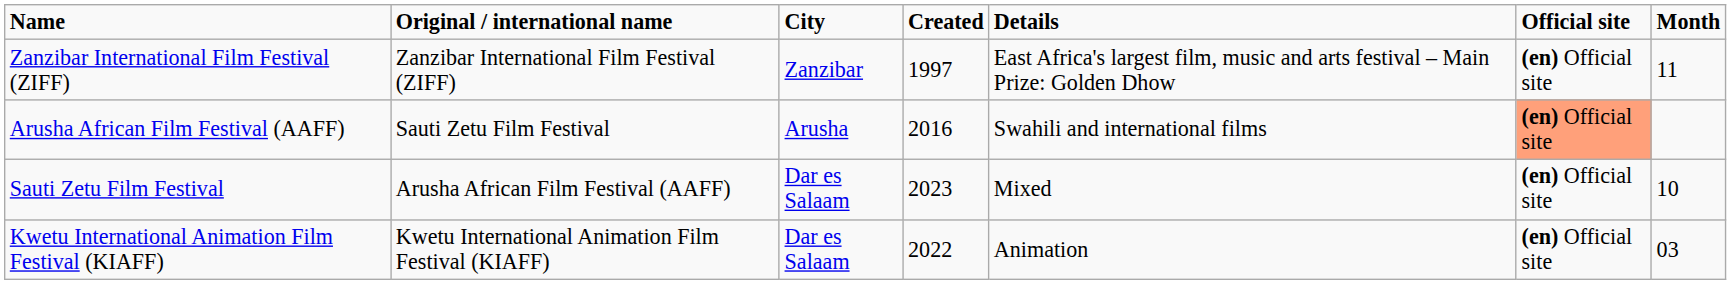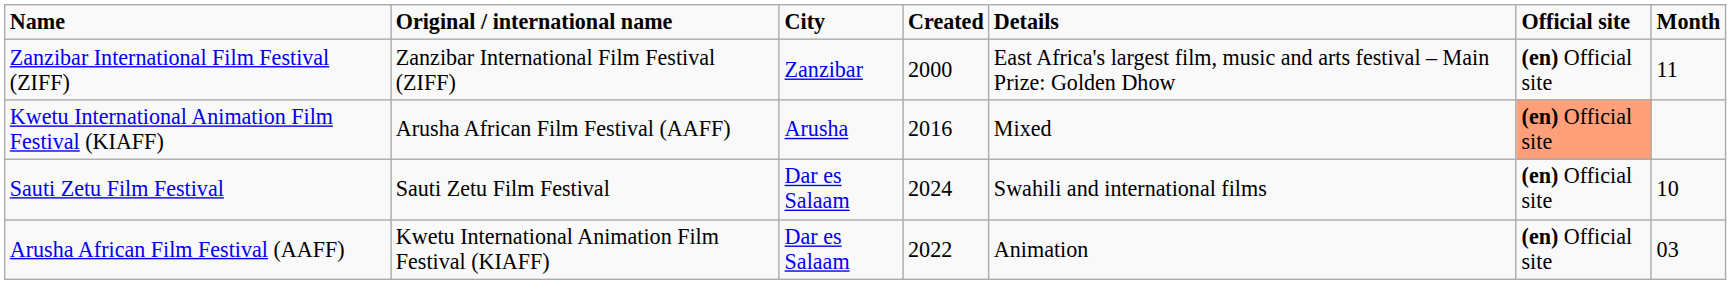(930, 69) 1997 -> (930, 69) 2000
(177, 129) Arusha African Film Festival (AAFF) -> (171, 129) Kwetu International Animation Film Festival (KIAFF)
(503, 129) Sauti Zetu Film Festival -> (563, 129) Arusha African Film Festival (AAFF)
(1130, 129) Swahili and international films -> (1023, 129) Mixed
(563, 189) Arusha African Film Festival (AAFF) -> (503, 189) Sauti Zetu Film Festival
(930, 189) 2023 -> (930, 189) 2024
(1023, 189) Mixed -> (1130, 189) Swahili and international films
(171, 249) Kwetu International Animation Film Festival (KIAFF) -> (177, 249) Arusha African Film Festival (AAFF)
